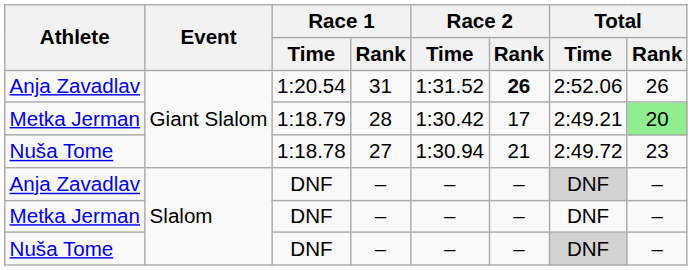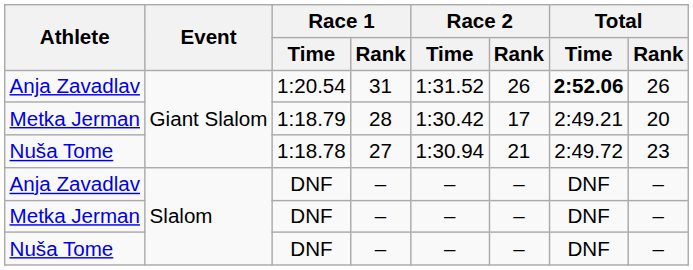(519, 86) bold -> (519, 86) normal
(588, 86) normal -> (589, 86) bold
(657, 119) lightgreen background -> (658, 119) no background
(588, 184) lightgrey background -> (589, 184) no background
(588, 249) lightgrey background -> (589, 249) no background
